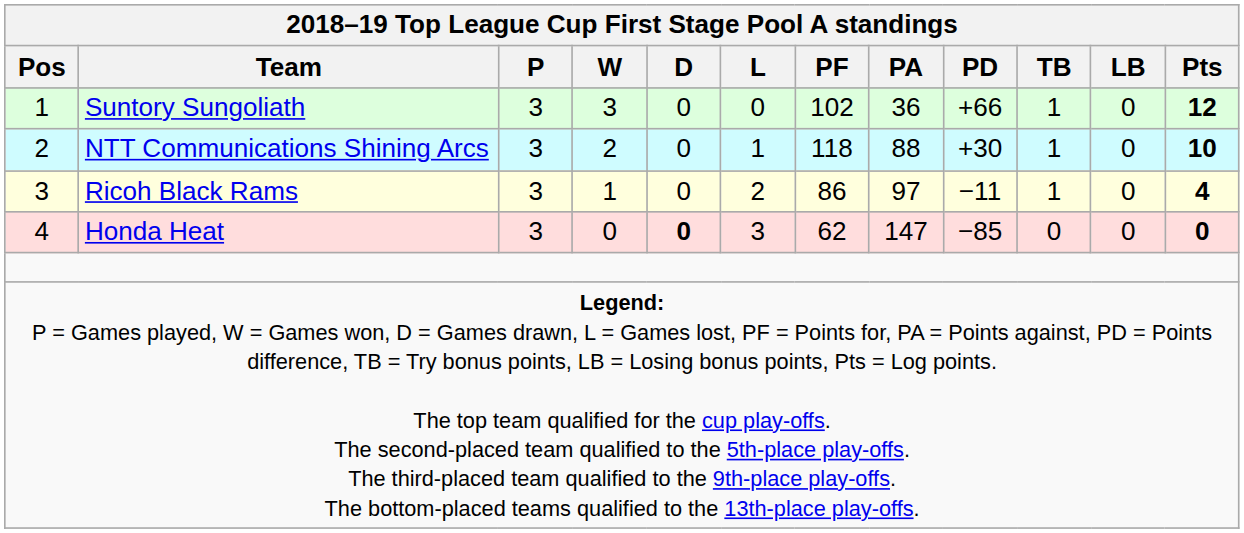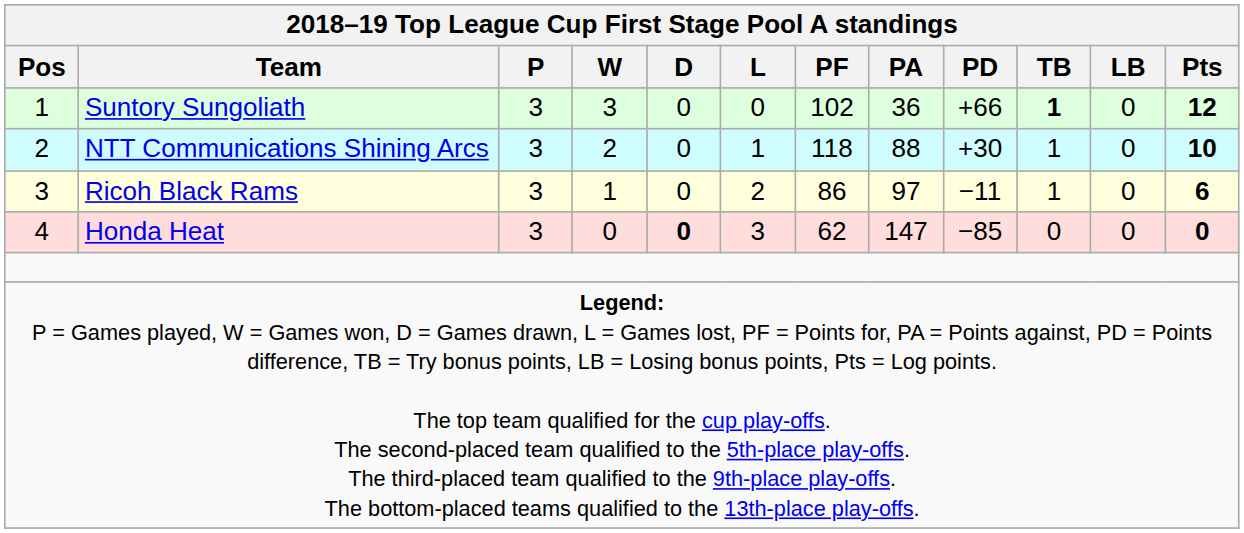(1054, 107) normal -> (1054, 107) bold
(1202, 190) 4 -> (1202, 190) 6
